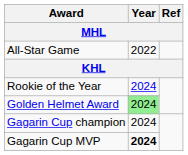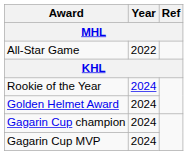(144, 104) lightgreen background -> (144, 104) no background
(144, 141) bold -> (144, 141) normal
